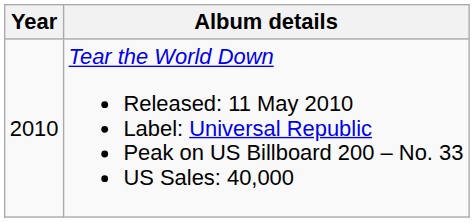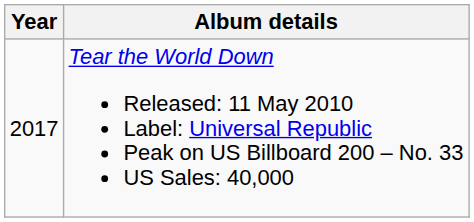(34, 127) 2010 -> (34, 127) 2017
